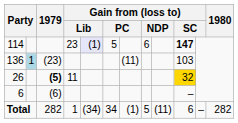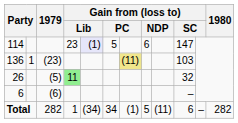(185, 45) bold -> (185, 45) normal
(31, 61) lightblue background -> (31, 61) no background
(130, 61) no background -> (130, 61) khaki background
(55, 77) bold -> (55, 77) normal
(72, 77) no background -> (72, 77) lightgreen background
(188, 77) gold background -> (188, 77) no background
